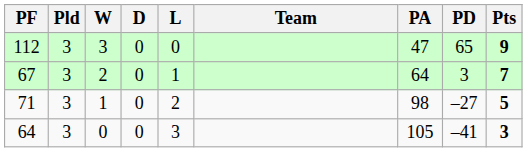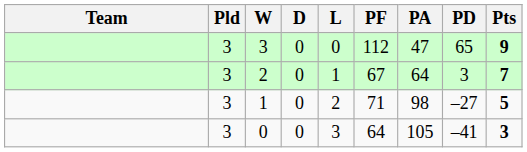columns swapped: (296, 18) <-> (27, 18)
